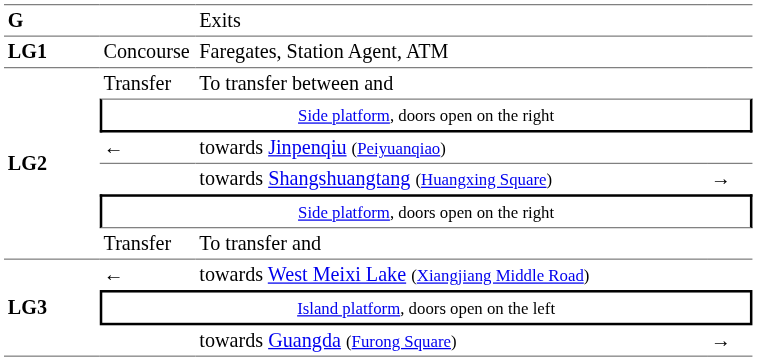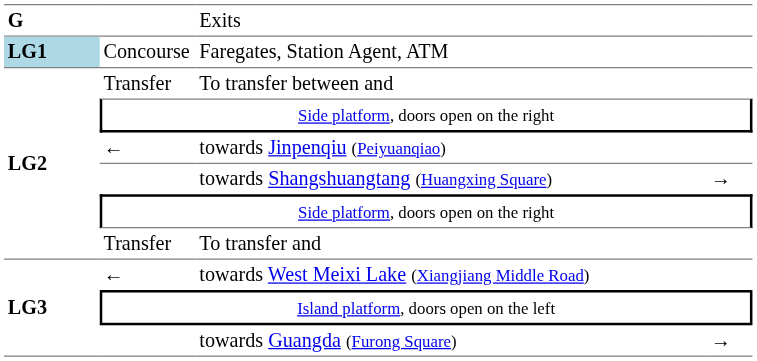(27, 51) no background -> (27, 51) lightblue background
